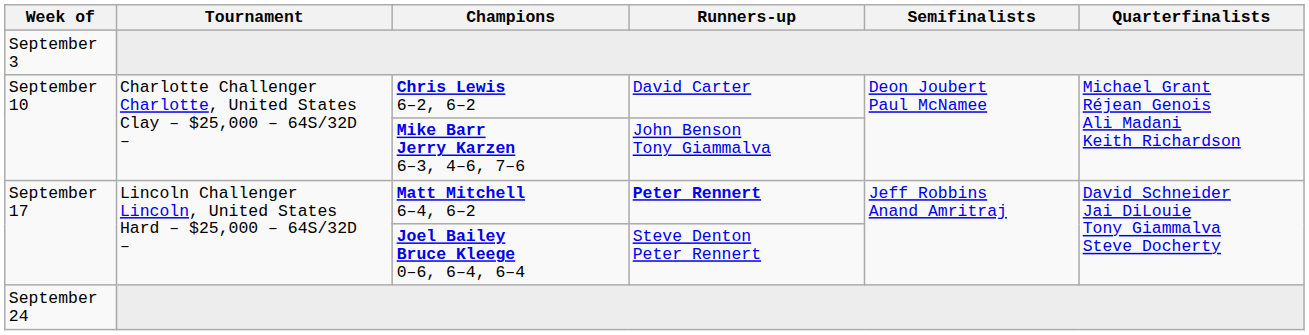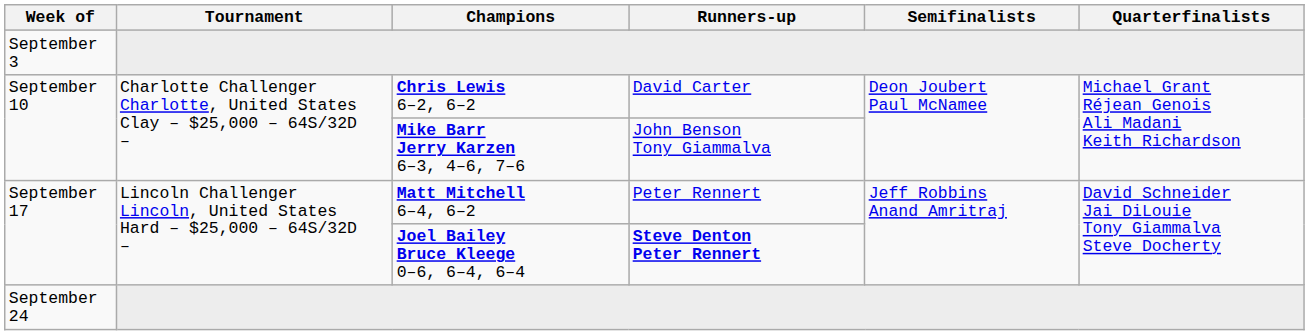(697, 193) bold -> (697, 193) normal
(697, 246) normal -> (697, 246) bold
